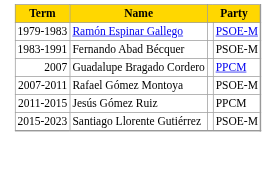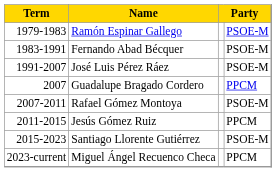+ row: (120, 67)
+ row: (143, 157)
